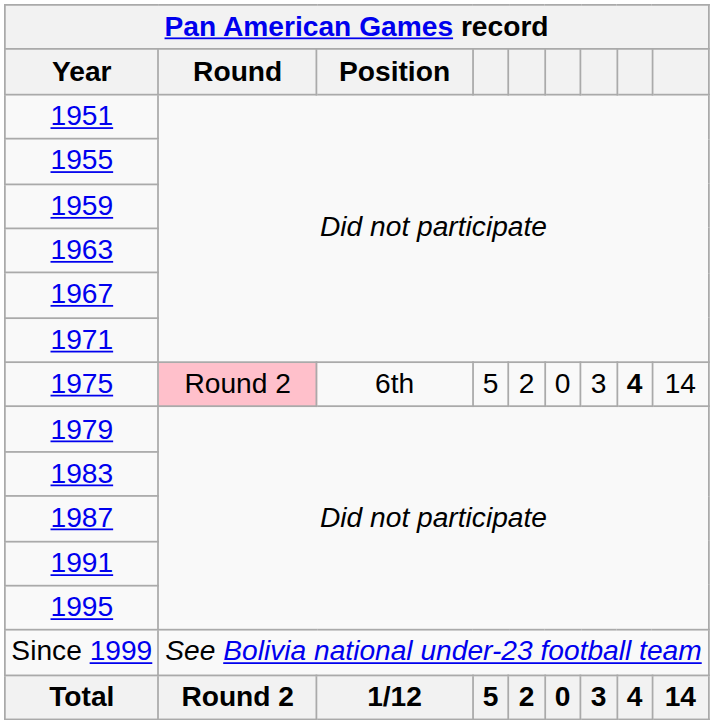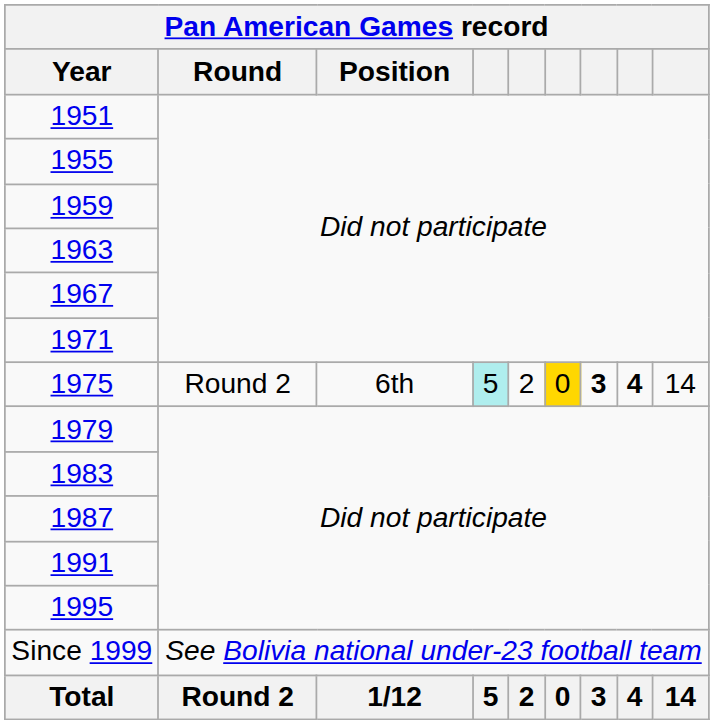(238, 384) pink background -> (238, 384) no background
(490, 384) no background -> (490, 384) paleturquoise background
(562, 384) no background -> (562, 384) gold background
(598, 384) normal -> (598, 384) bold
